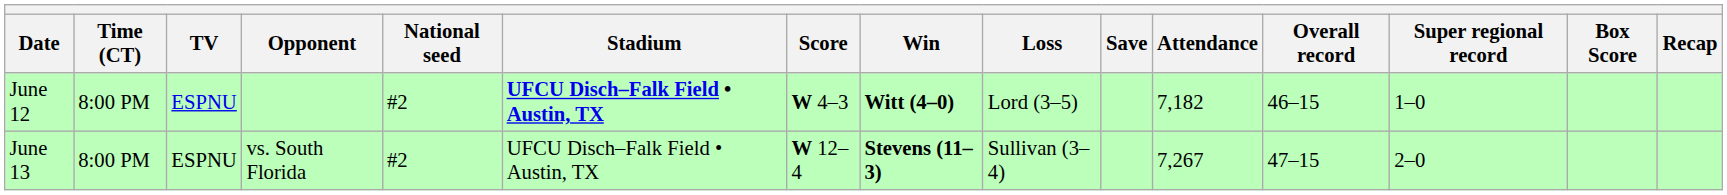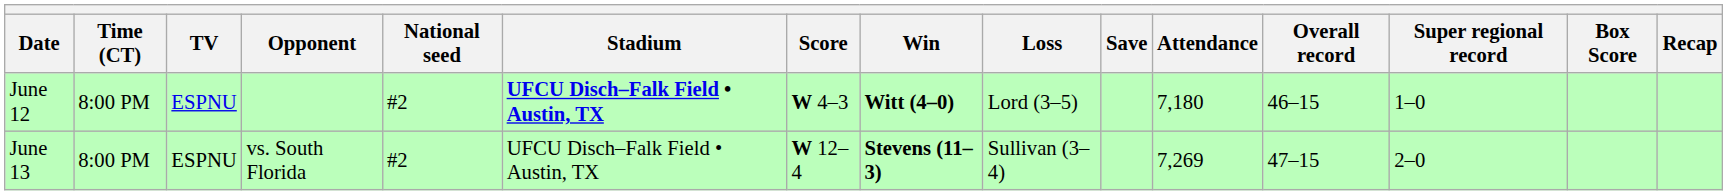(1180, 101) 7,182 -> (1180, 101) 7,180
(1180, 160) 7,267 -> (1180, 160) 7,269
